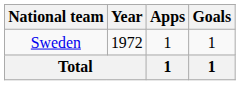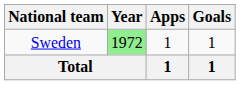(127, 42) no background -> (127, 42) lightgreen background
